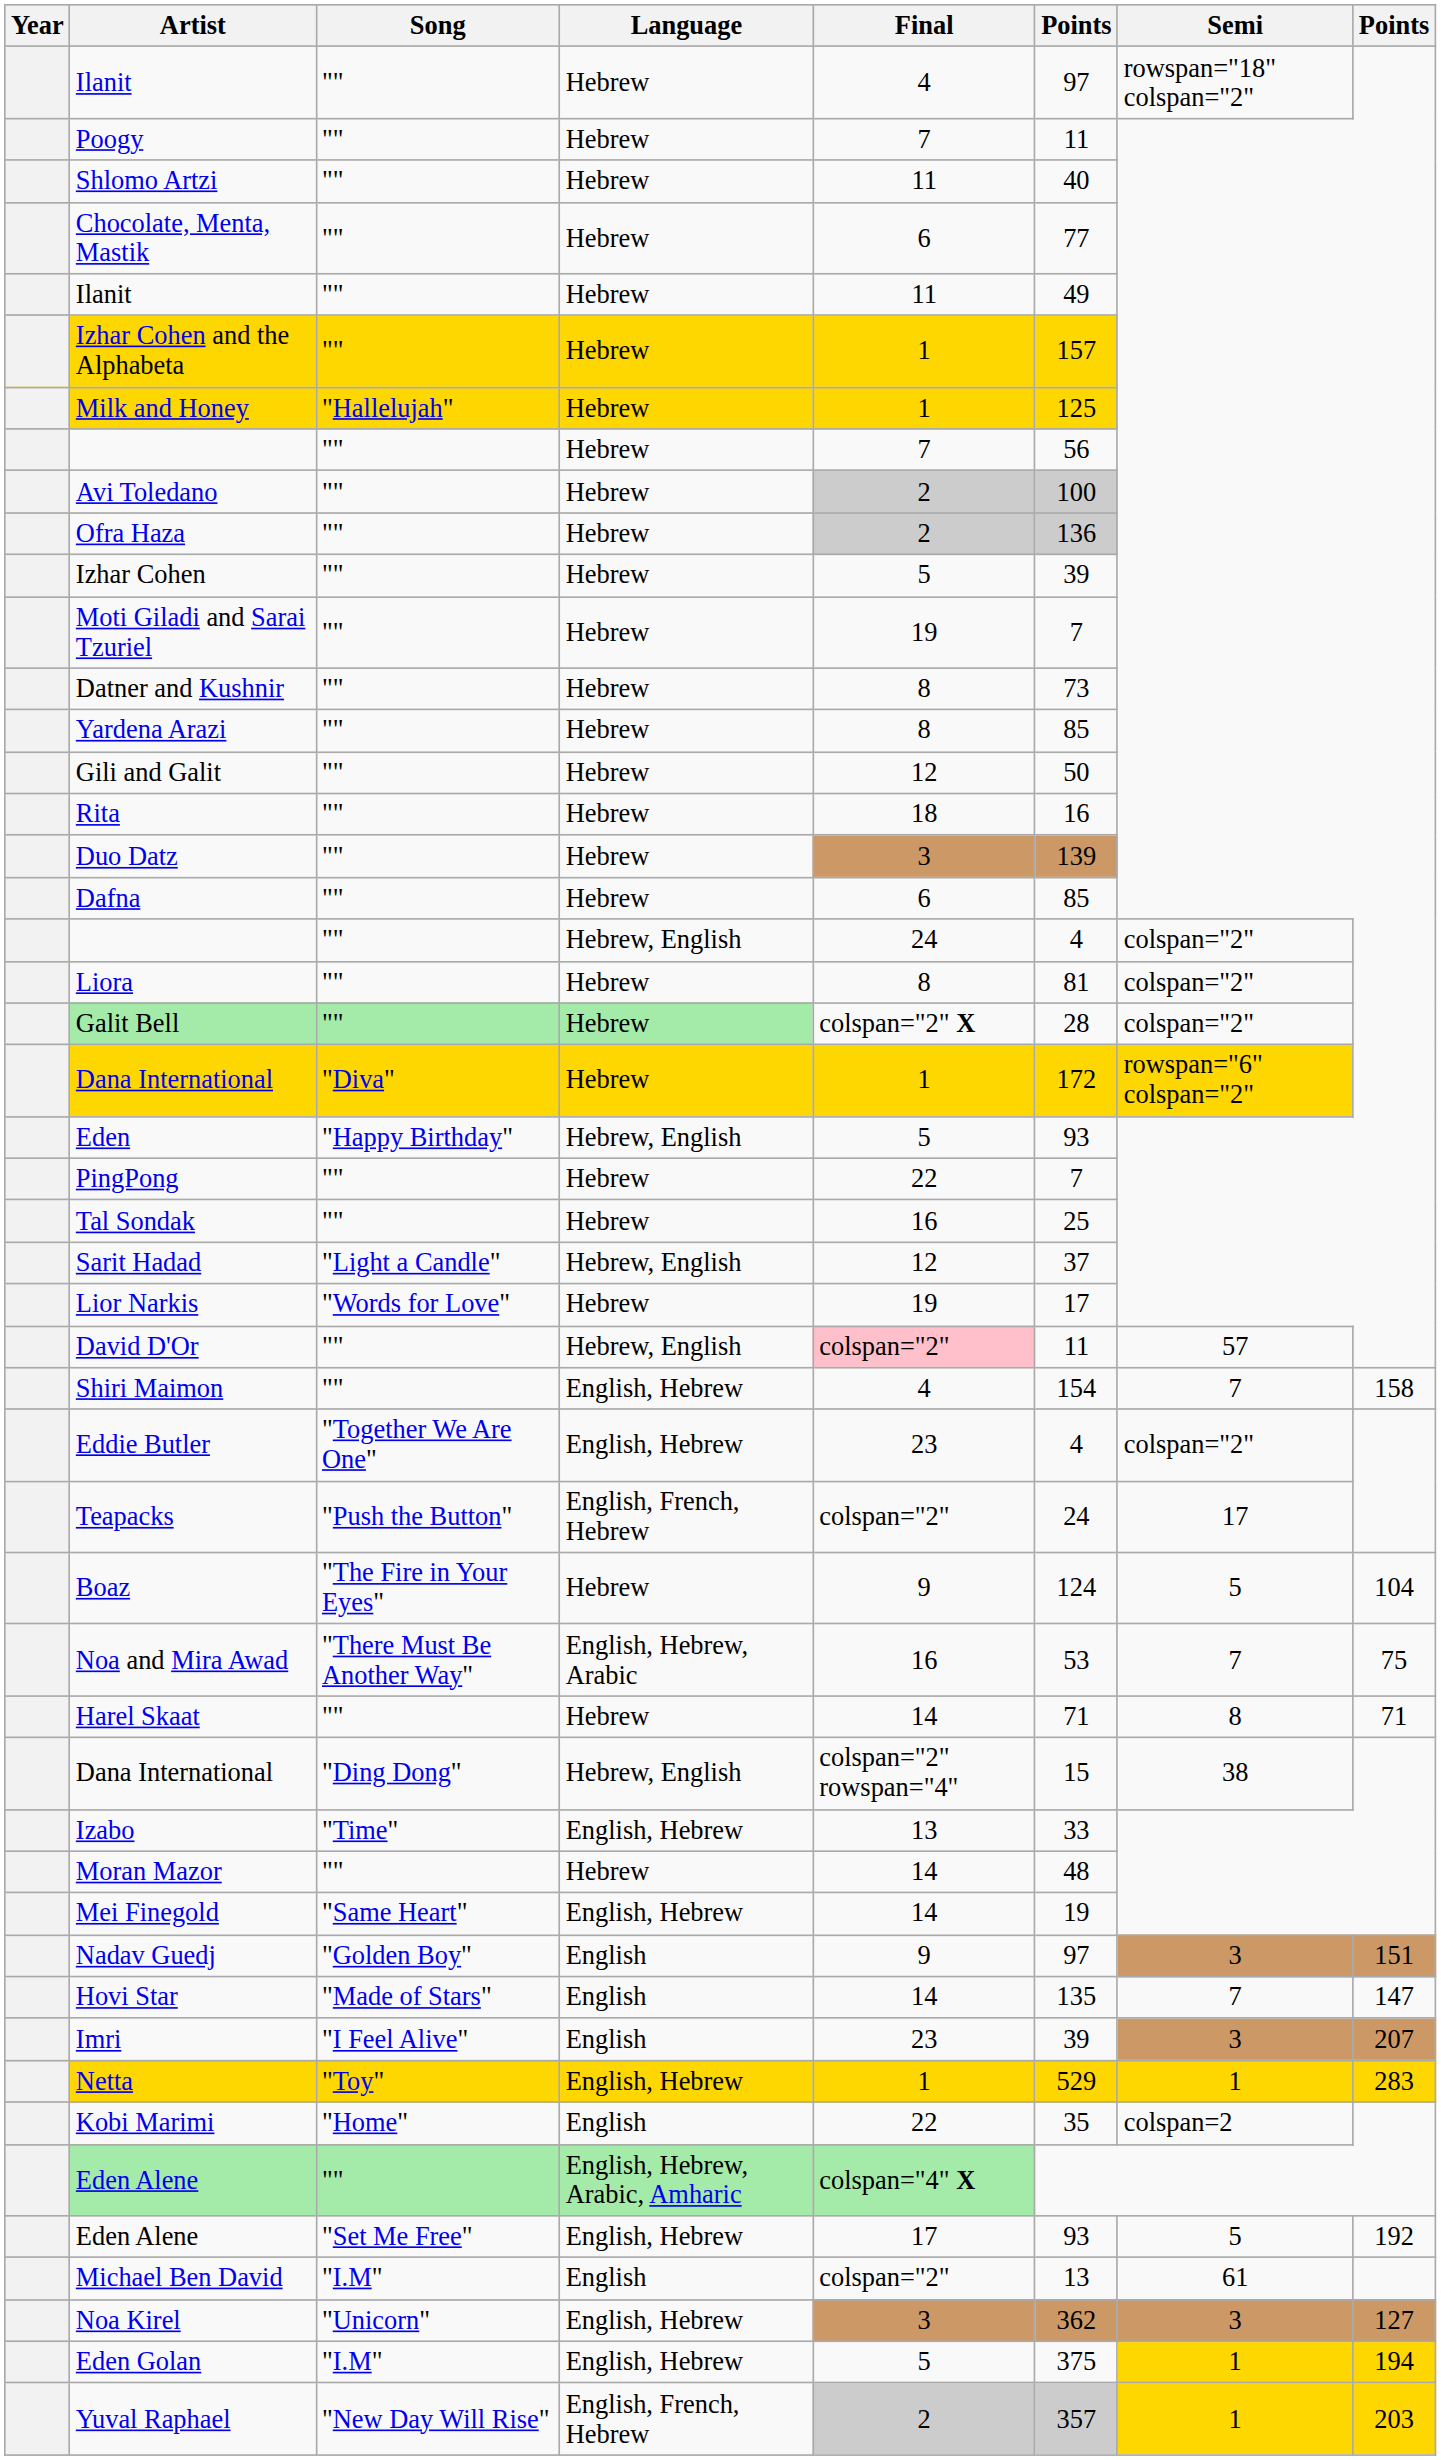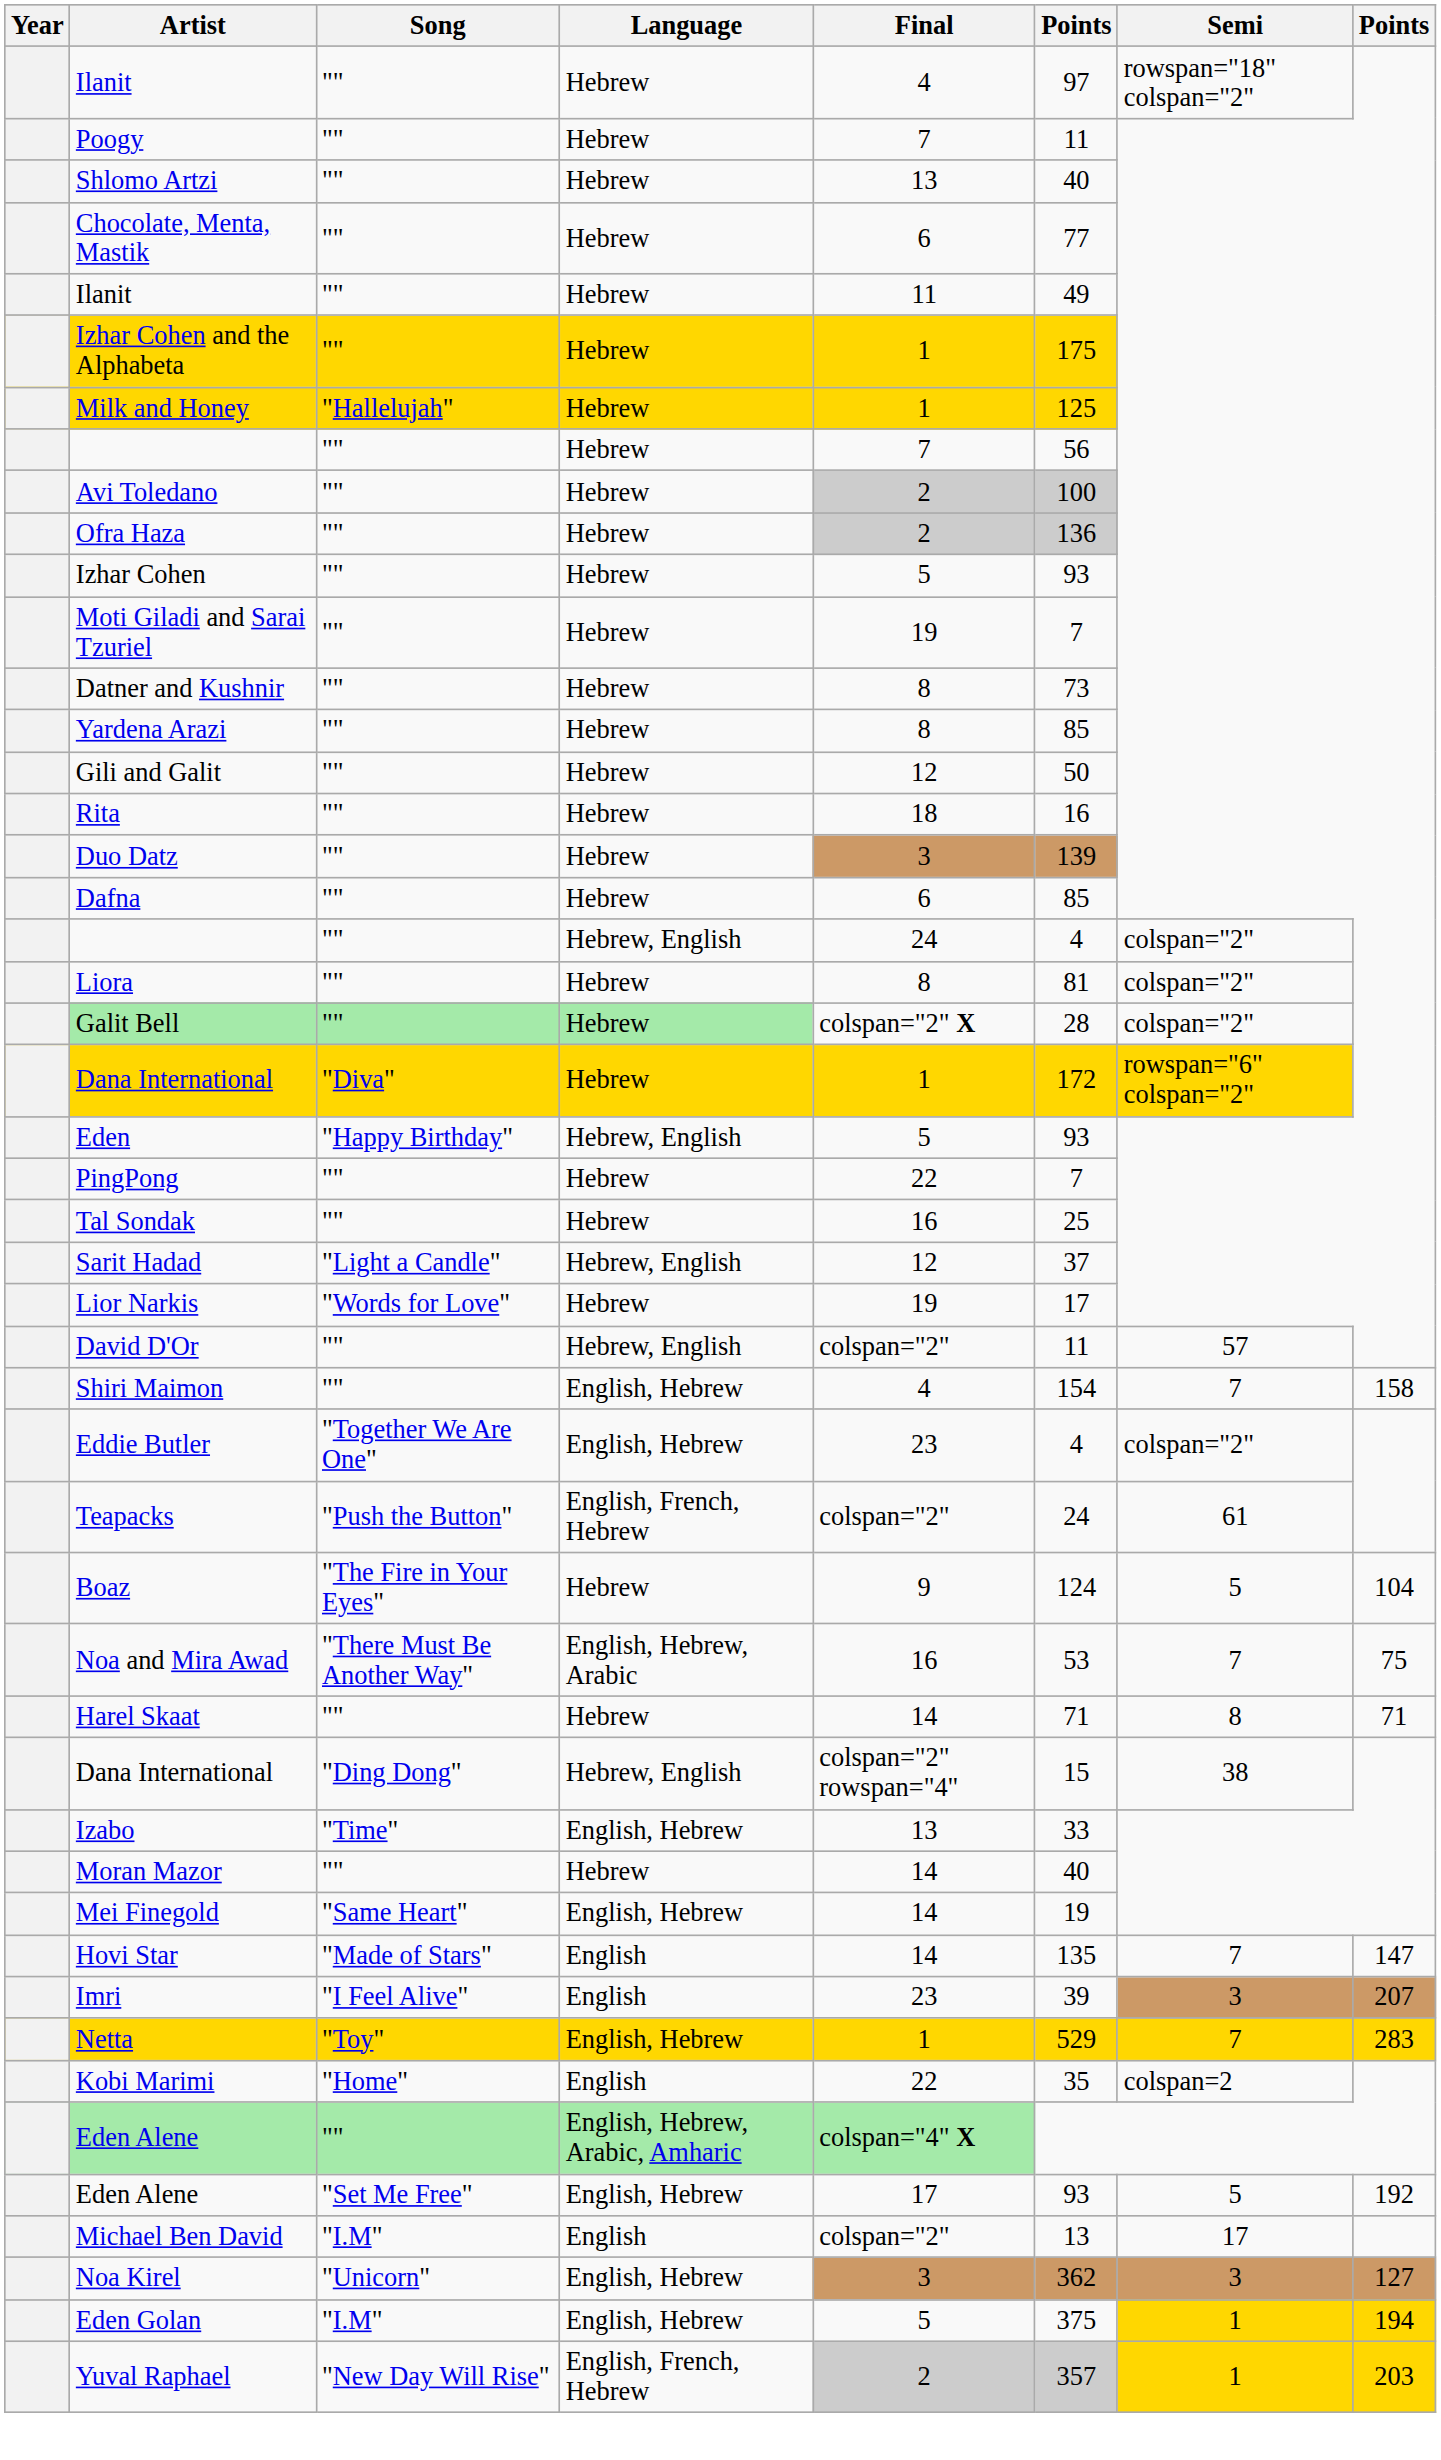(924, 180) 11 -> (924, 180) 13
(1076, 350) 157 -> (1076, 350) 175
(1076, 575) 39 -> (1076, 575) 93
(884, 1346) pink background -> (884, 1346) no background
(1235, 1516) 17 -> (1235, 1516) 61
(1076, 1871) 48 -> (1076, 1871) 40
- row: (146, 1955)
(1235, 2080) 1 -> (1235, 2039) 7
(1235, 2278) 61 -> (1235, 2236) 17
